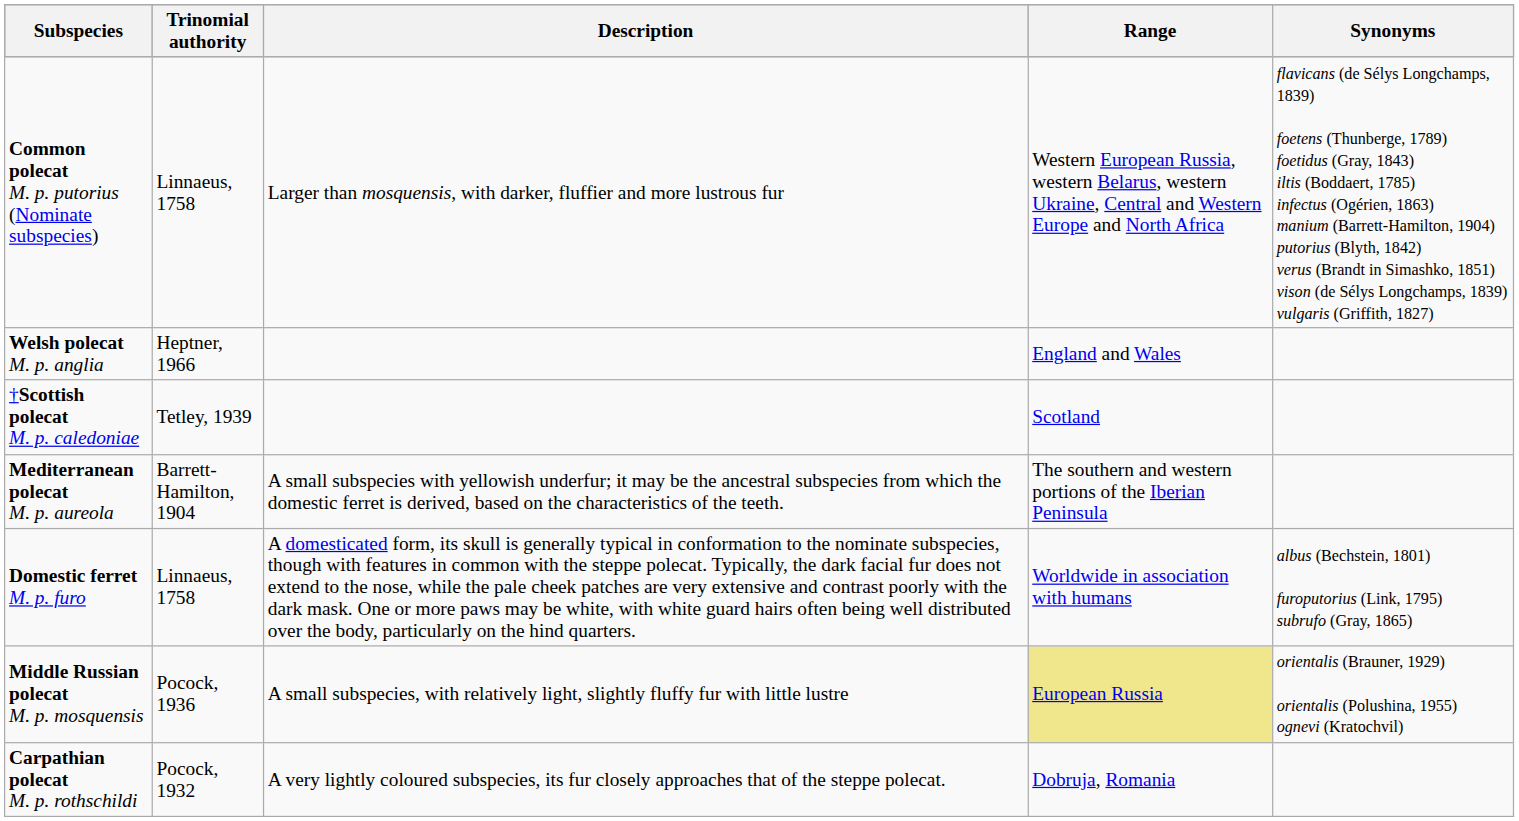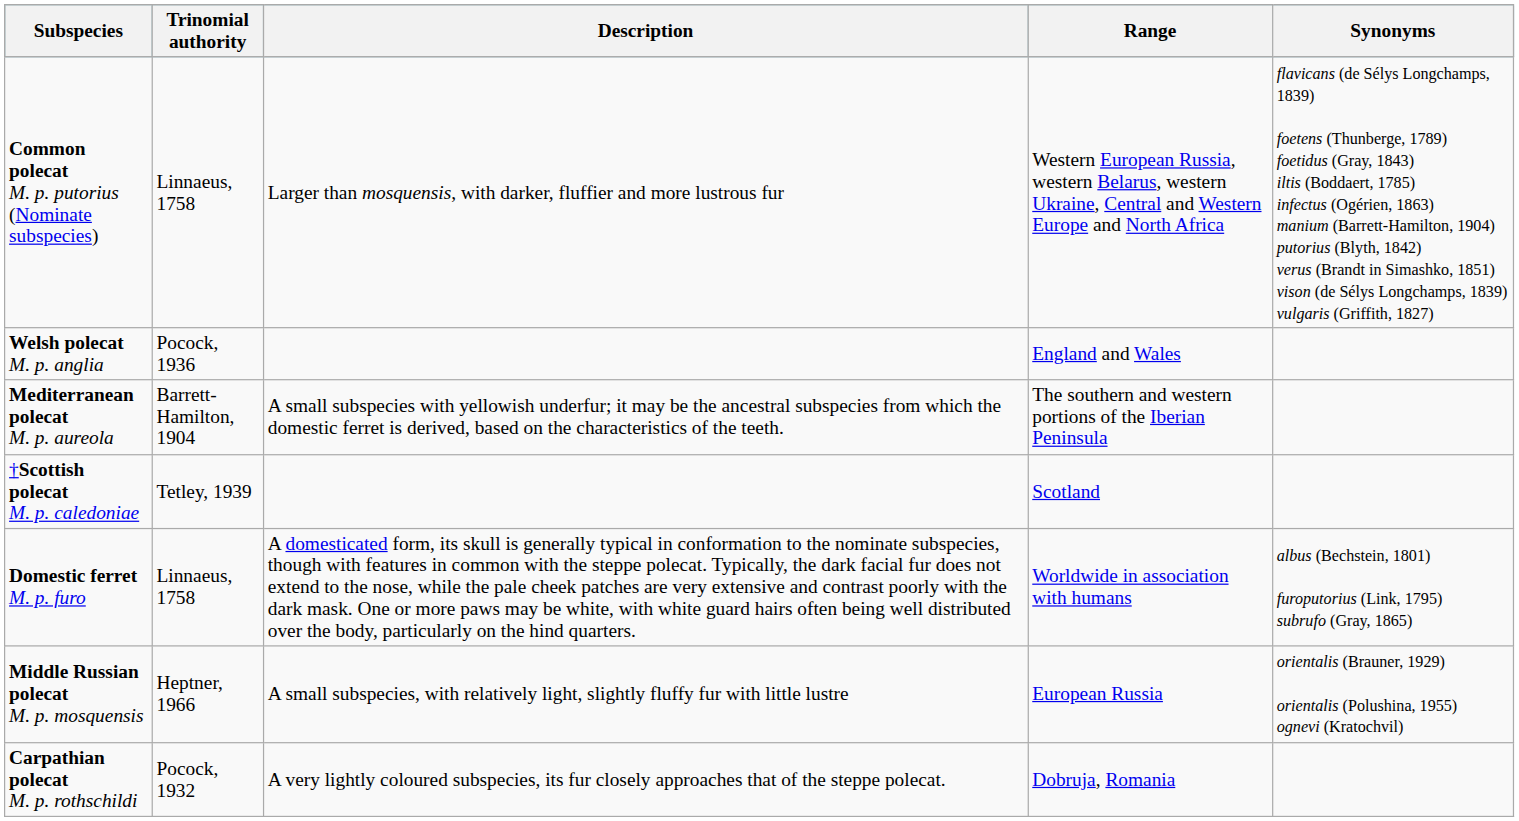(190, 353) Heptner, 1966 -> (187, 353) Pocock, 1936
rows swapped: (71, 491) <-> (74, 416)
(187, 694) Pocock, 1936 -> (190, 694) Heptner, 1966
(1098, 694) khaki background -> (1098, 694) no background
